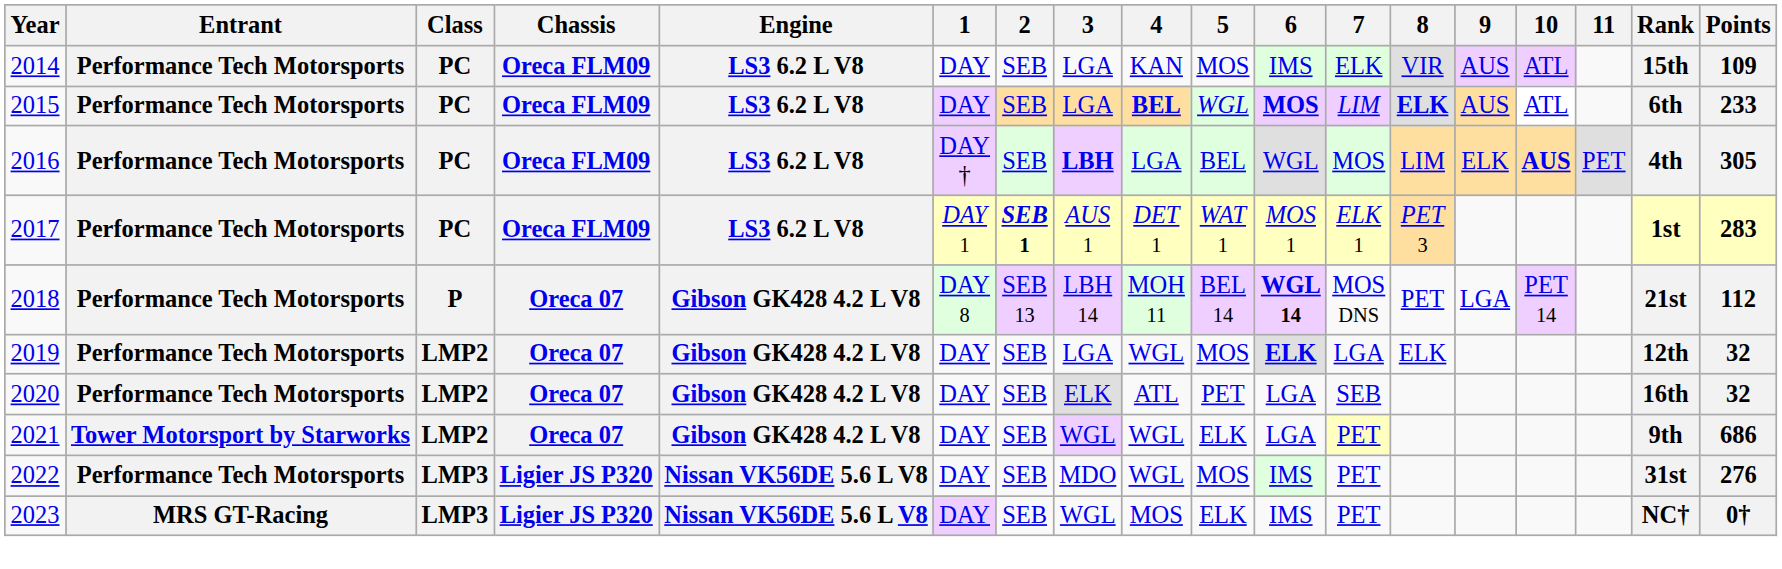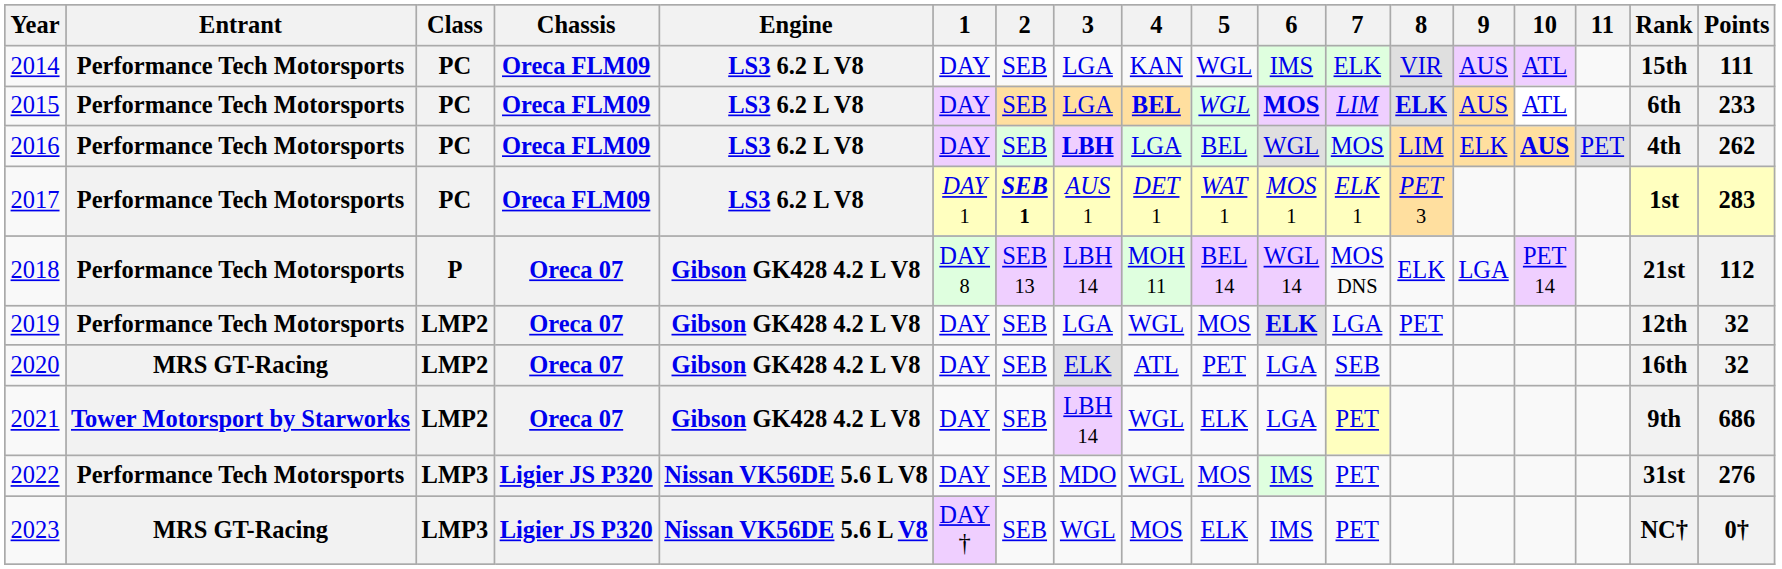(1223, 65) MOS -> (1224, 65) WGL
(1738, 65) 109 -> (1737, 65) 111
(965, 160) DAY † -> (965, 146) DAY
(1738, 160) 305 -> (1737, 146) 262
(1291, 299) bold -> (1291, 270) normal
(1423, 299) PET -> (1421, 270) ELK
(1423, 354) ELK -> (1421, 325) PET
(241, 394) Performance Tech Motorsports -> (241, 365) MRS GT-Racing
(1088, 434) WGL -> (1088, 420) LBH 14
(965, 515) DAY -> (965, 529) DAY †
